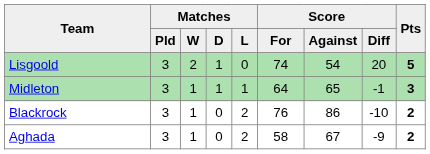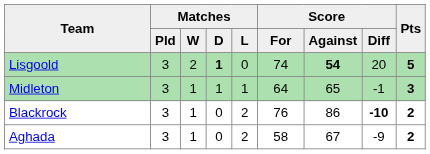(219, 64) normal -> (219, 64) bold
(333, 64) normal -> (333, 64) bold
(379, 112) normal -> (379, 112) bold
